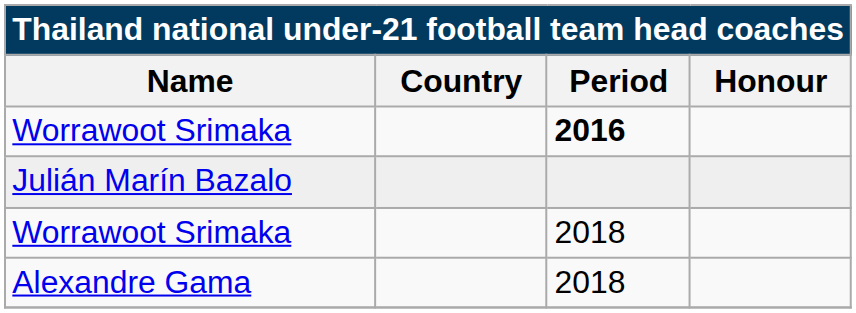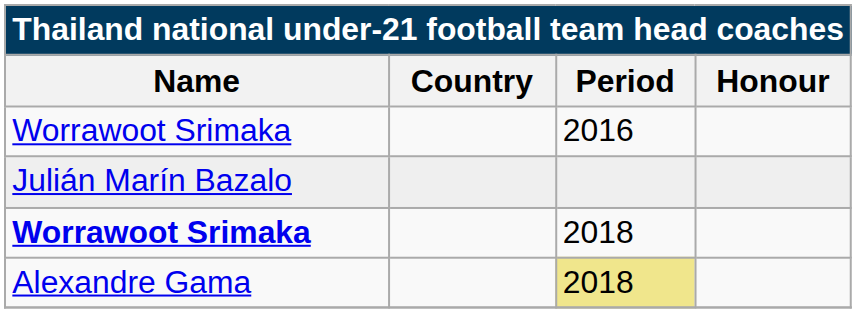(590, 130) bold -> (598, 130) normal
(152, 231) normal -> (162, 231) bold
(590, 282) no background -> (598, 282) khaki background
